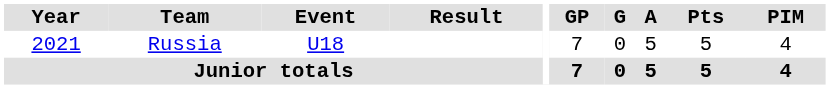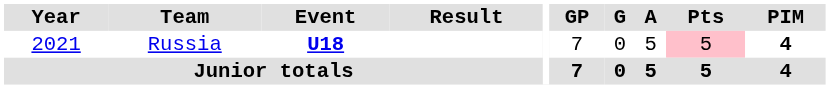(326, 44) normal -> (326, 44) bold
(706, 44) no background -> (706, 44) pink background
(786, 44) normal -> (786, 44) bold
